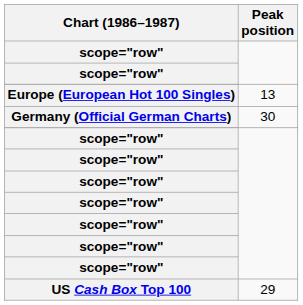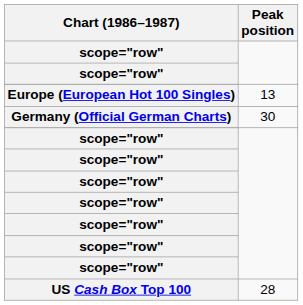(268, 289) 29 -> (268, 289) 28
